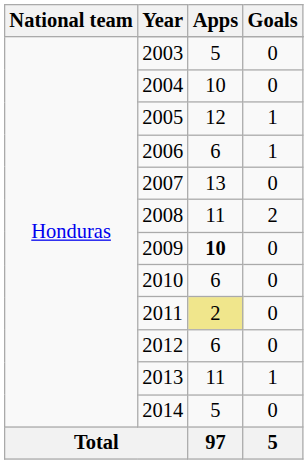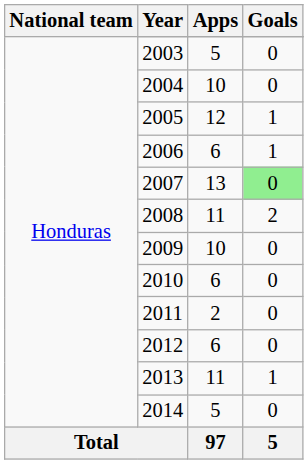(273, 183) no background -> (273, 183) lightgreen background
(215, 248) bold -> (215, 248) normal
(215, 313) khaki background -> (215, 313) no background
